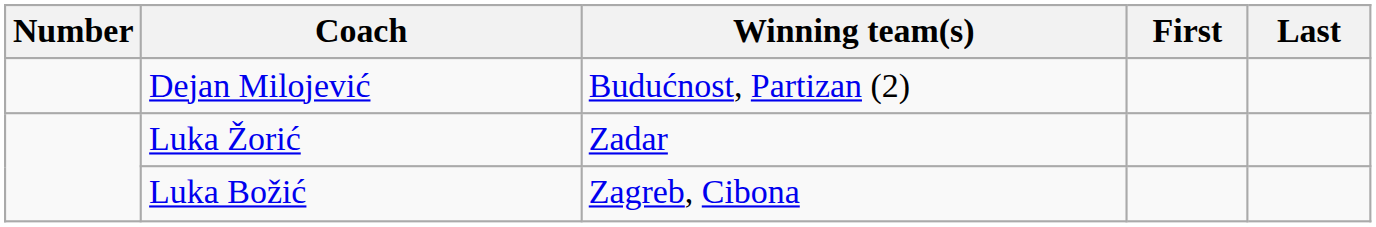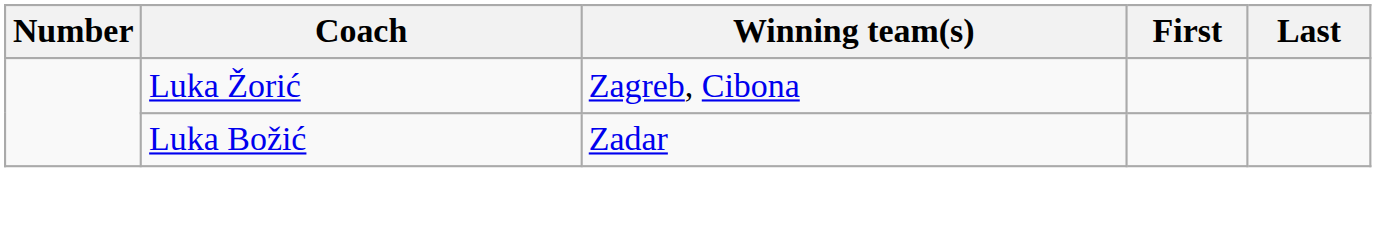- row: (260, 85)
(628, 138) Zadar -> (694, 85) Zagreb, Cibona
(694, 192) Zagreb, Cibona -> (628, 138) Zadar
